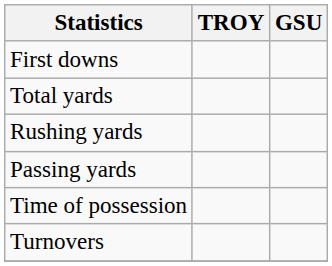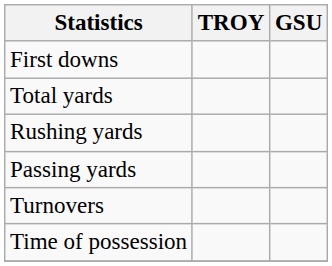rows swapped: (57, 242) <-> (99, 205)
